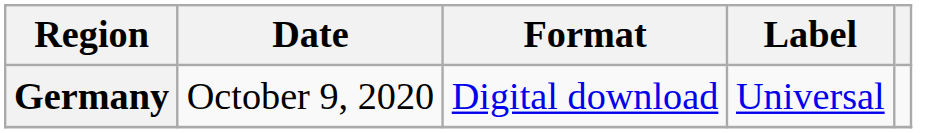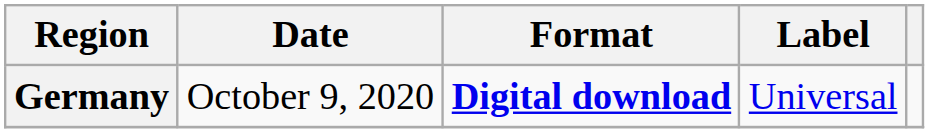(585, 95) normal -> (591, 95) bold
